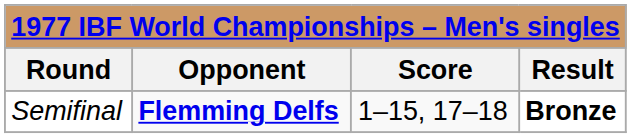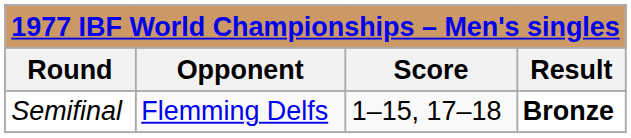(239, 112) bold -> (235, 112) normal
